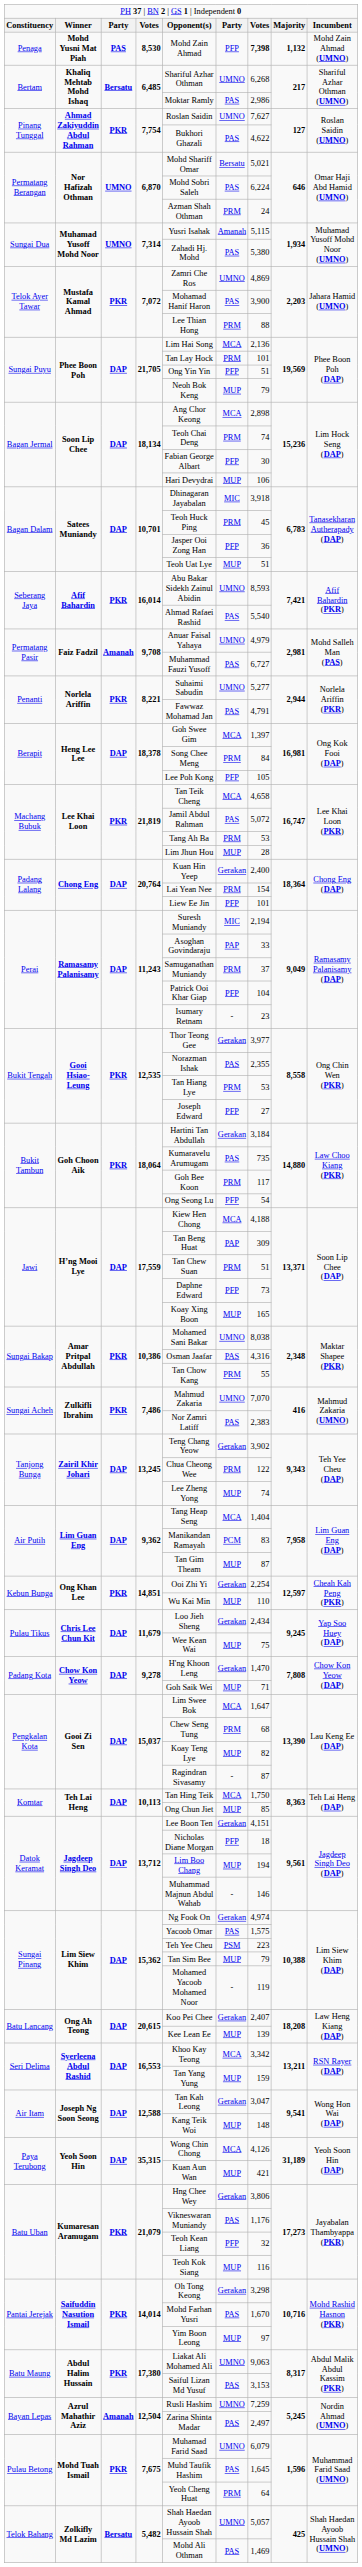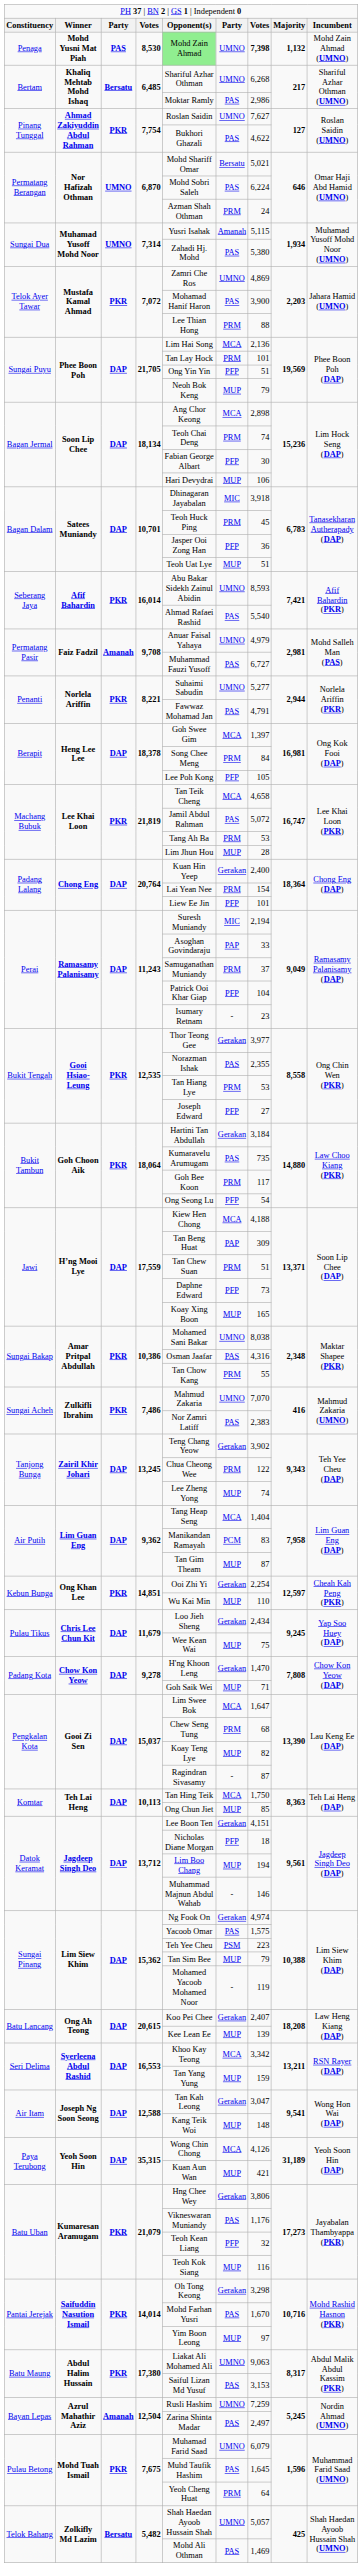(189, 49) no background -> (189, 49) lightgreen background
(232, 49) PFP -> (232, 49) UMNO
